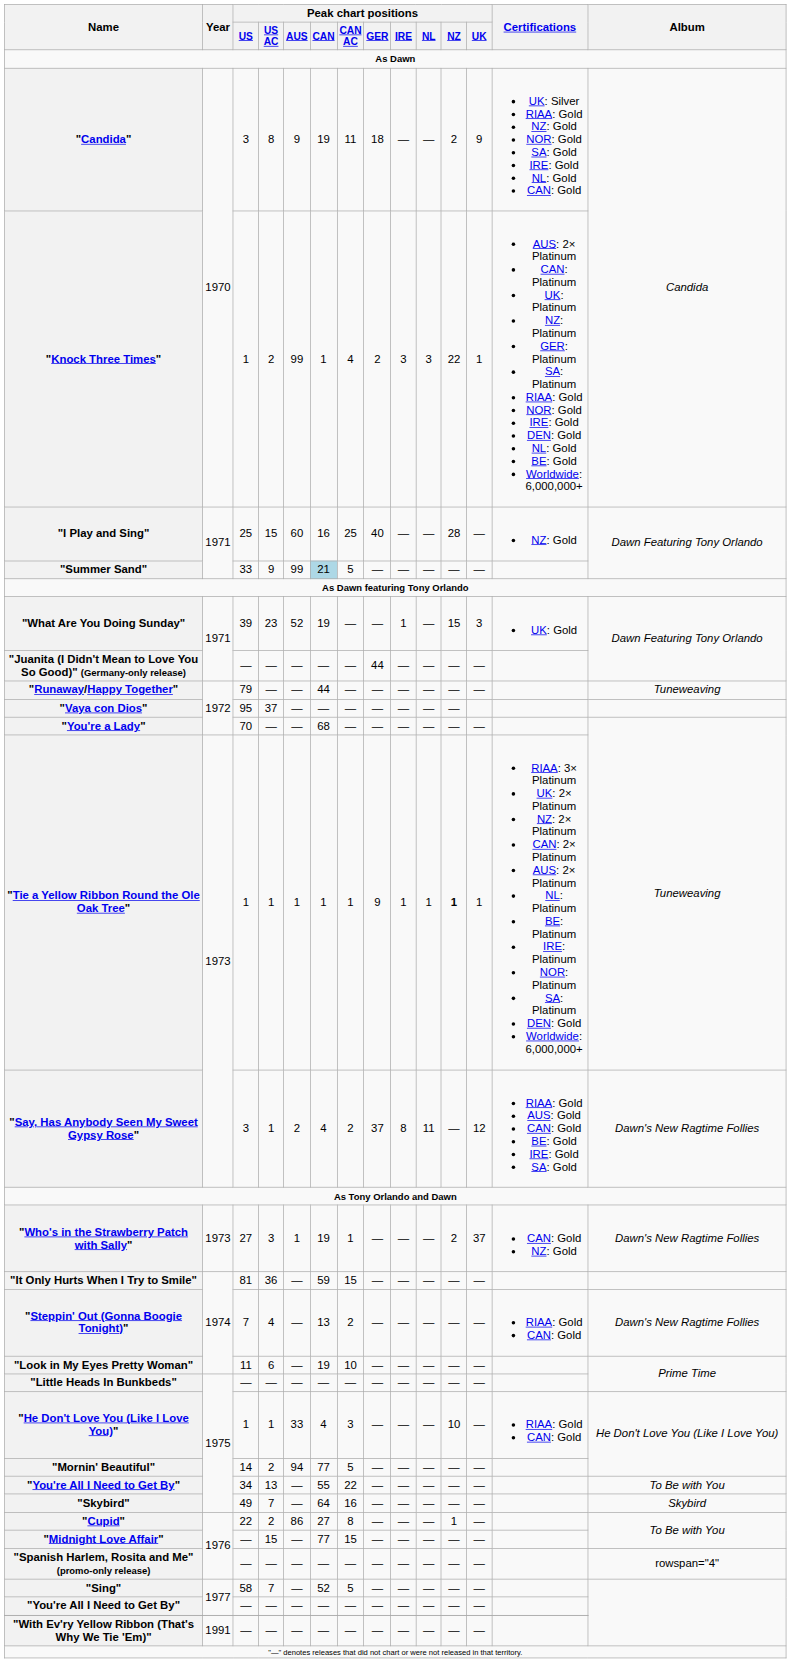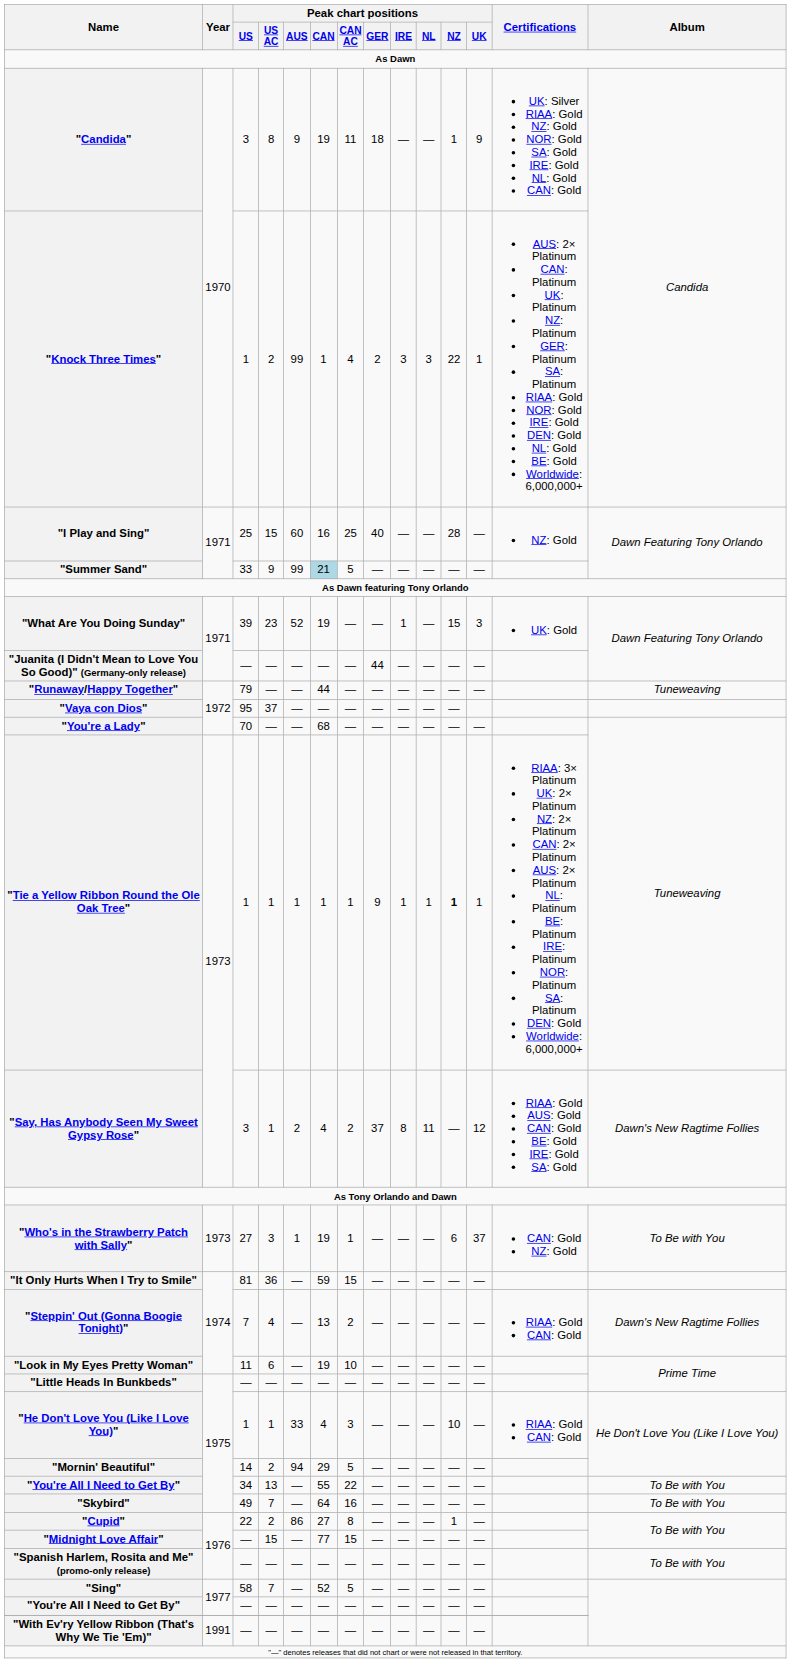(454, 139) 2 -> (454, 139) 1
(454, 1238) 2 -> (454, 1238) 6
(687, 1238) Dawn's New Ragtime Follies -> (687, 1238) To Be with You
(324, 1467) 77 -> (324, 1467) 29
(687, 1503) Skybird -> (687, 1503) To Be with You
(687, 1563) rowspan="4" -> (687, 1563) To Be with You
